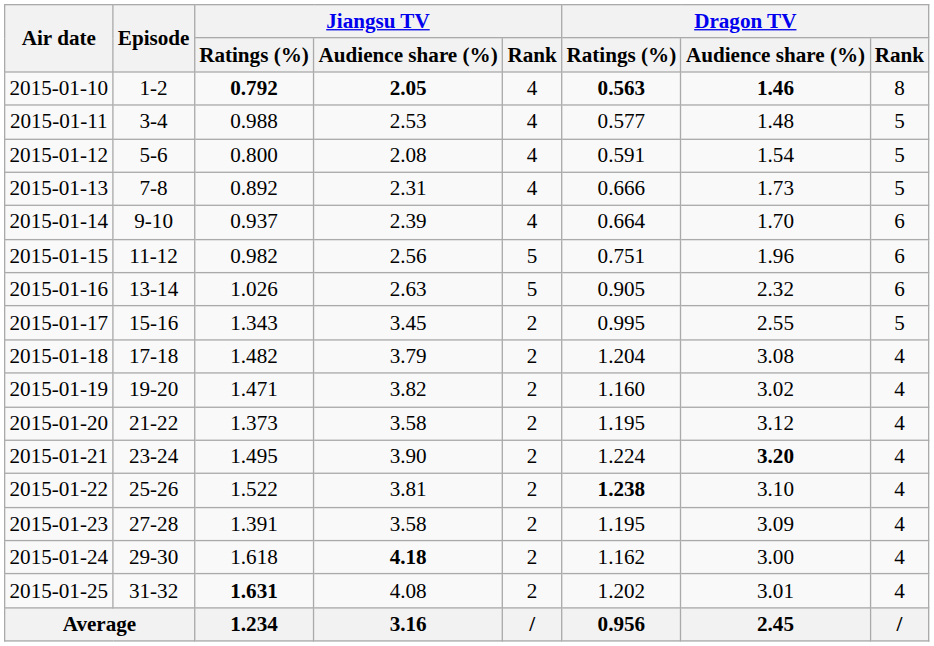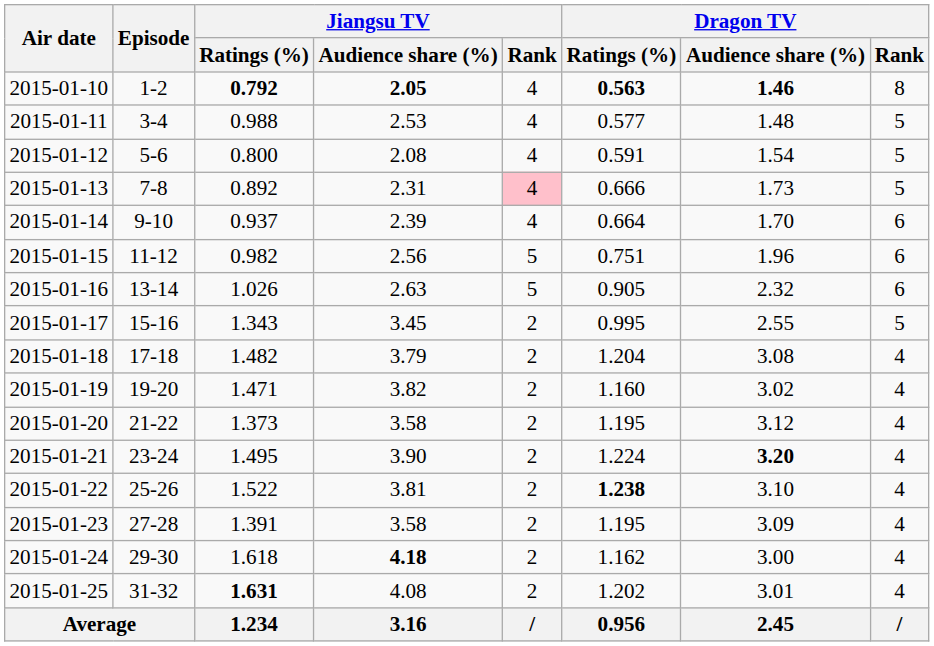(532, 188) no background -> (532, 188) pink background
